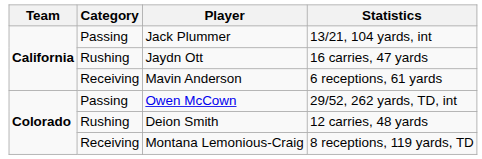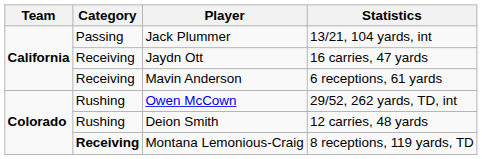(105, 58) Rushing -> (105, 58) Receiving
(104, 100) Passing -> (100, 100) Rushing
(110, 143) normal -> (107, 143) bold
